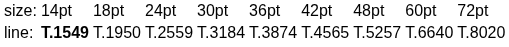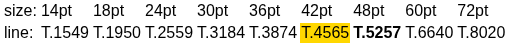(65, 32) bold -> (65, 32) normal
(325, 32) no background -> (325, 32) gold background
(377, 32) normal -> (377, 32) bold
